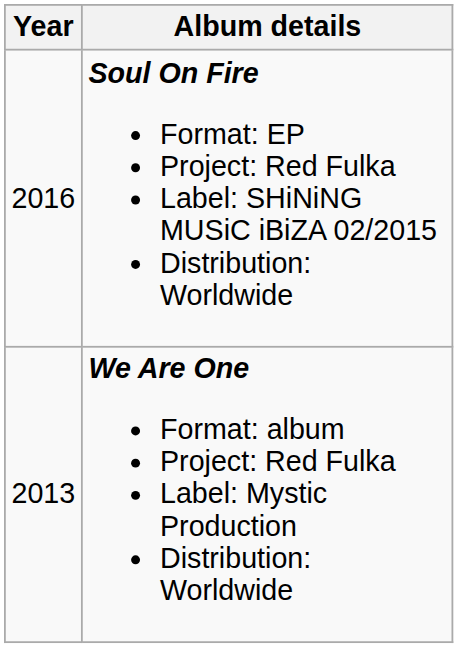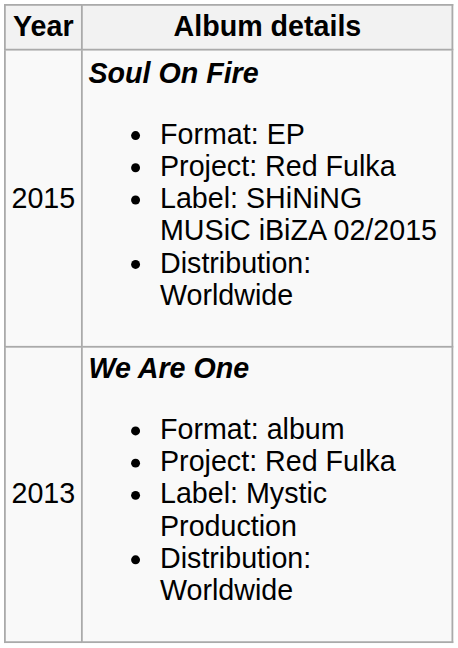(43, 197) 2016 -> (43, 197) 2015
